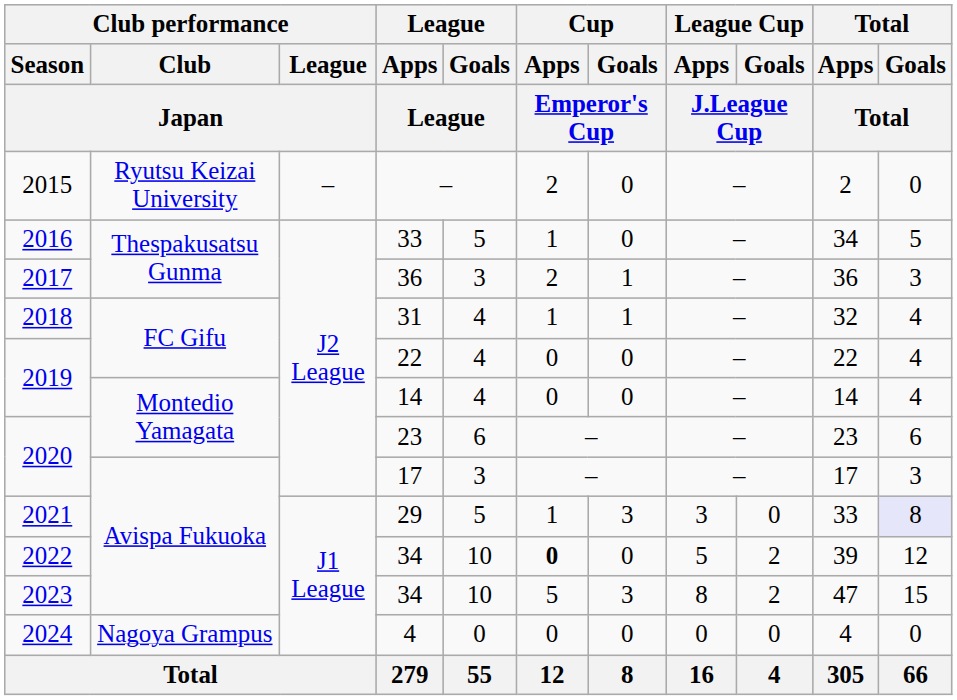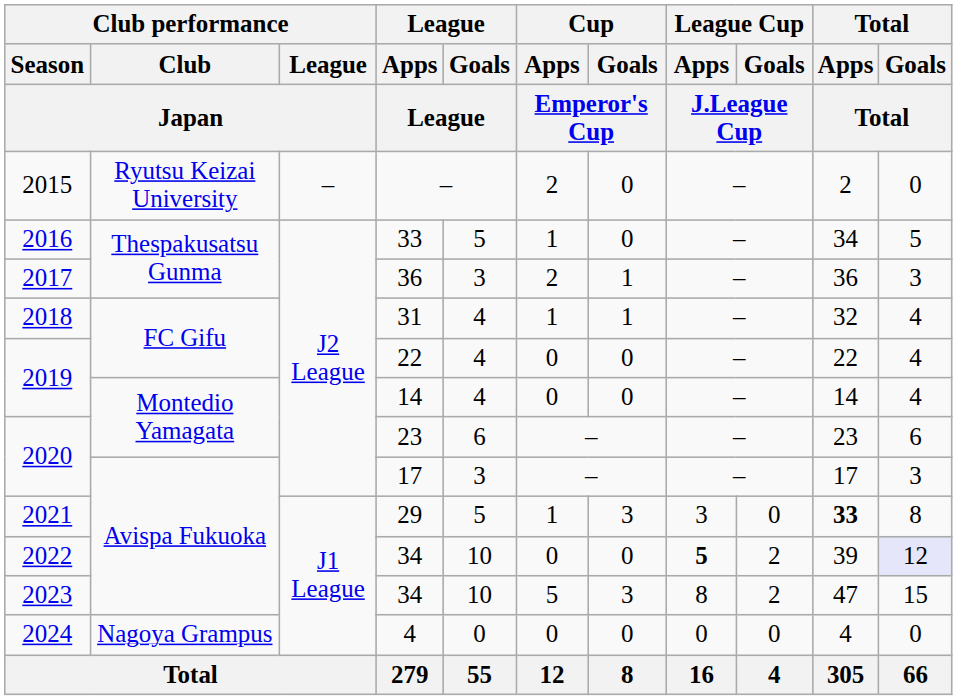(846, 515) normal -> (846, 515) bold
(915, 515) lavender background -> (915, 515) no background
(552, 555) bold -> (552, 555) normal
(701, 555) normal -> (701, 555) bold
(915, 555) no background -> (915, 555) lavender background
